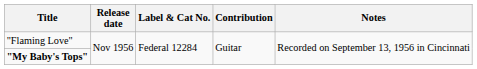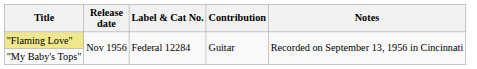(40, 40) no background -> (40, 40) khaki background
(47, 56) bold -> (44, 56) normal
